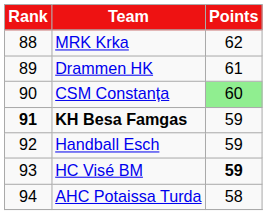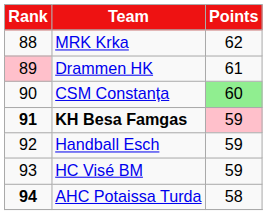(28, 68) no background -> (28, 68) pink background
(234, 119) no background -> (234, 119) pink background
(234, 171) bold -> (234, 171) normal
(28, 196) normal -> (28, 196) bold
